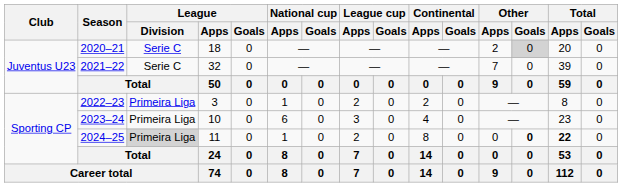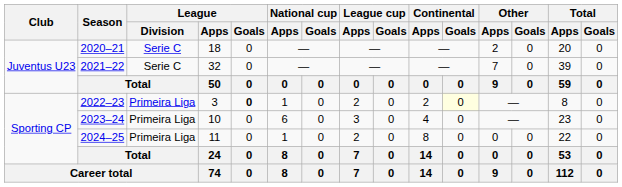(530, 48) lightgrey background -> (530, 48) no background
(249, 102) normal -> (249, 102) bold
(461, 102) no background -> (461, 102) lightyellow background
(162, 137) lightgrey background -> (162, 137) no background
(530, 137) bold -> (530, 137) normal
(565, 137) bold -> (565, 137) normal
